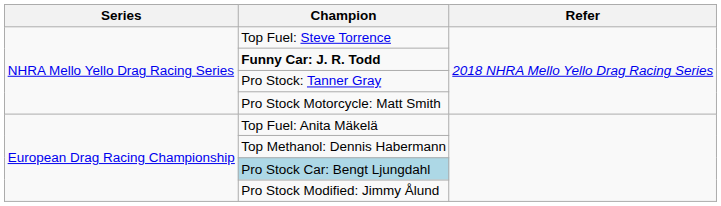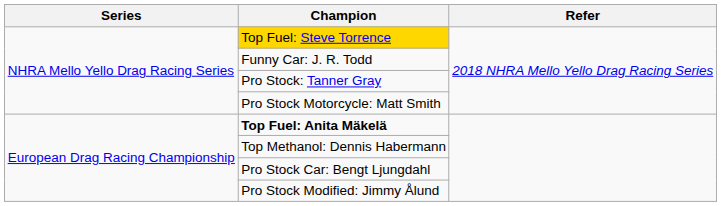(316, 37) no background -> (316, 37) gold background
(311, 59) bold -> (307, 59) normal
(309, 125) normal -> (314, 125) bold
(336, 169) lightblue background -> (336, 169) no background
